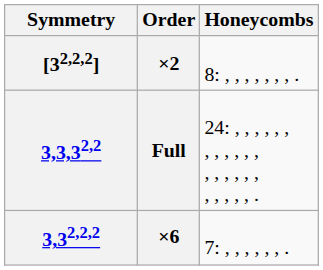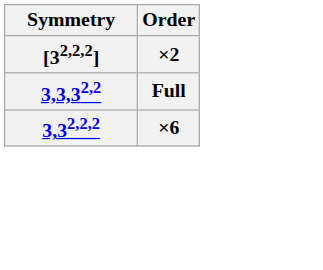- column: (259, 20)
